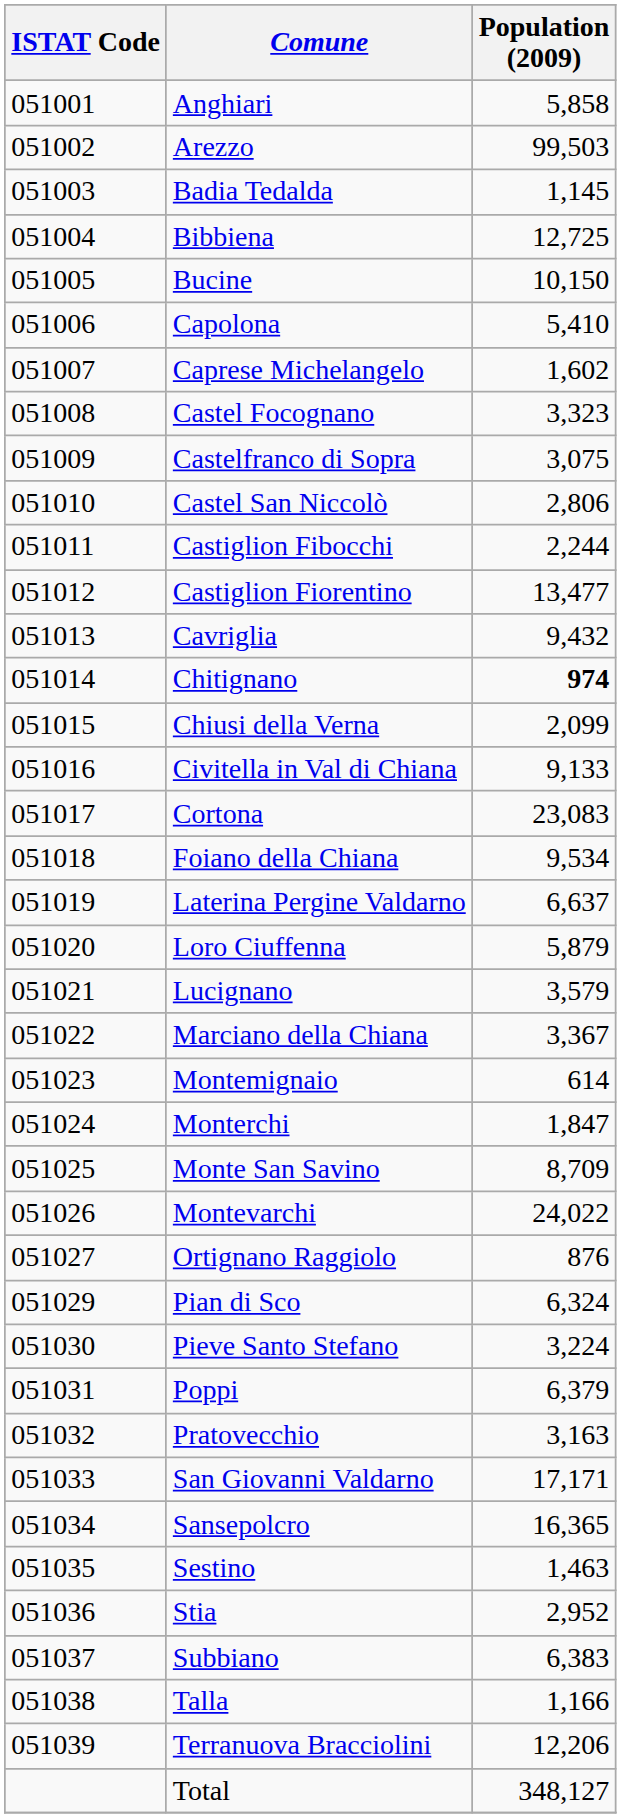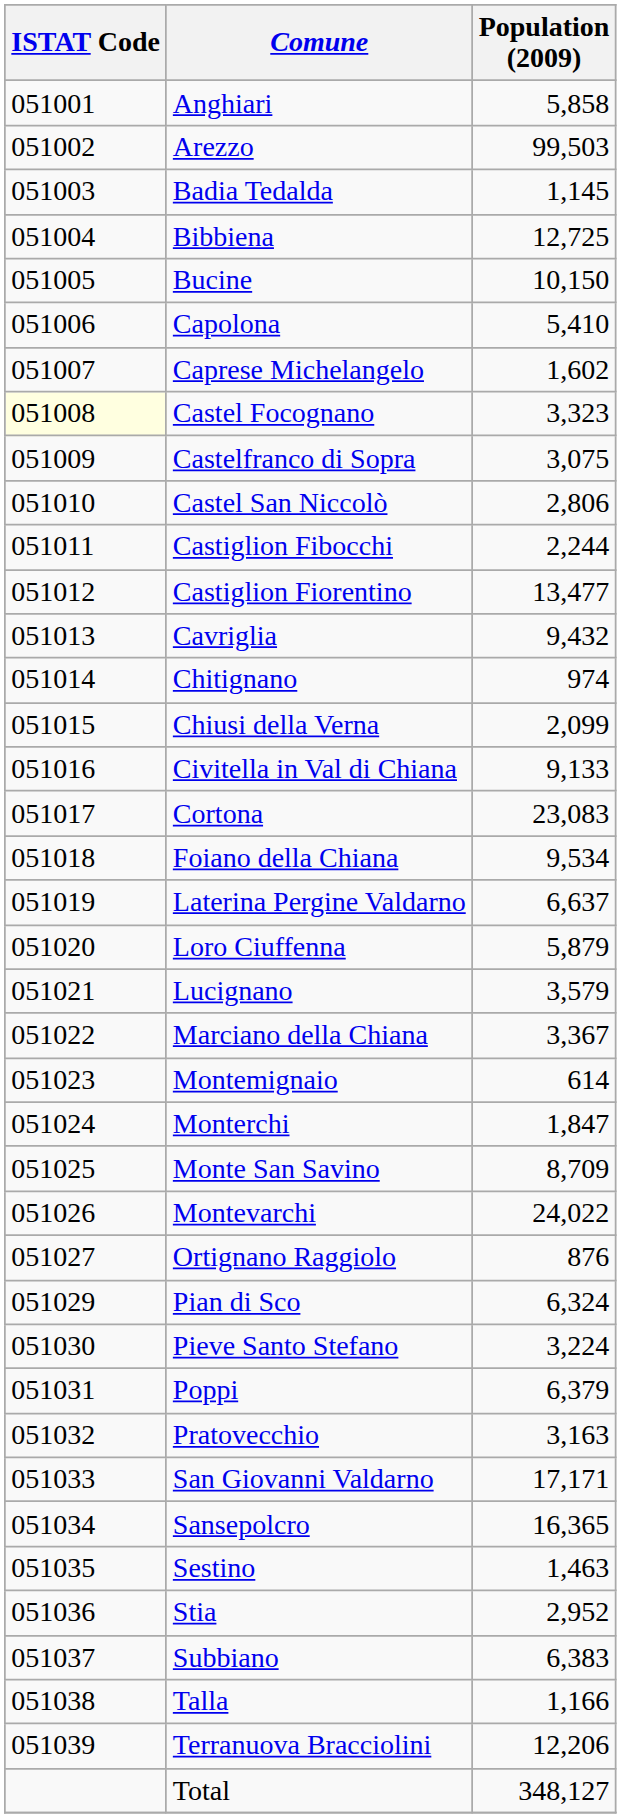(53, 413) no background -> (53, 413) lightyellow background
(588, 679) bold -> (588, 679) normal
